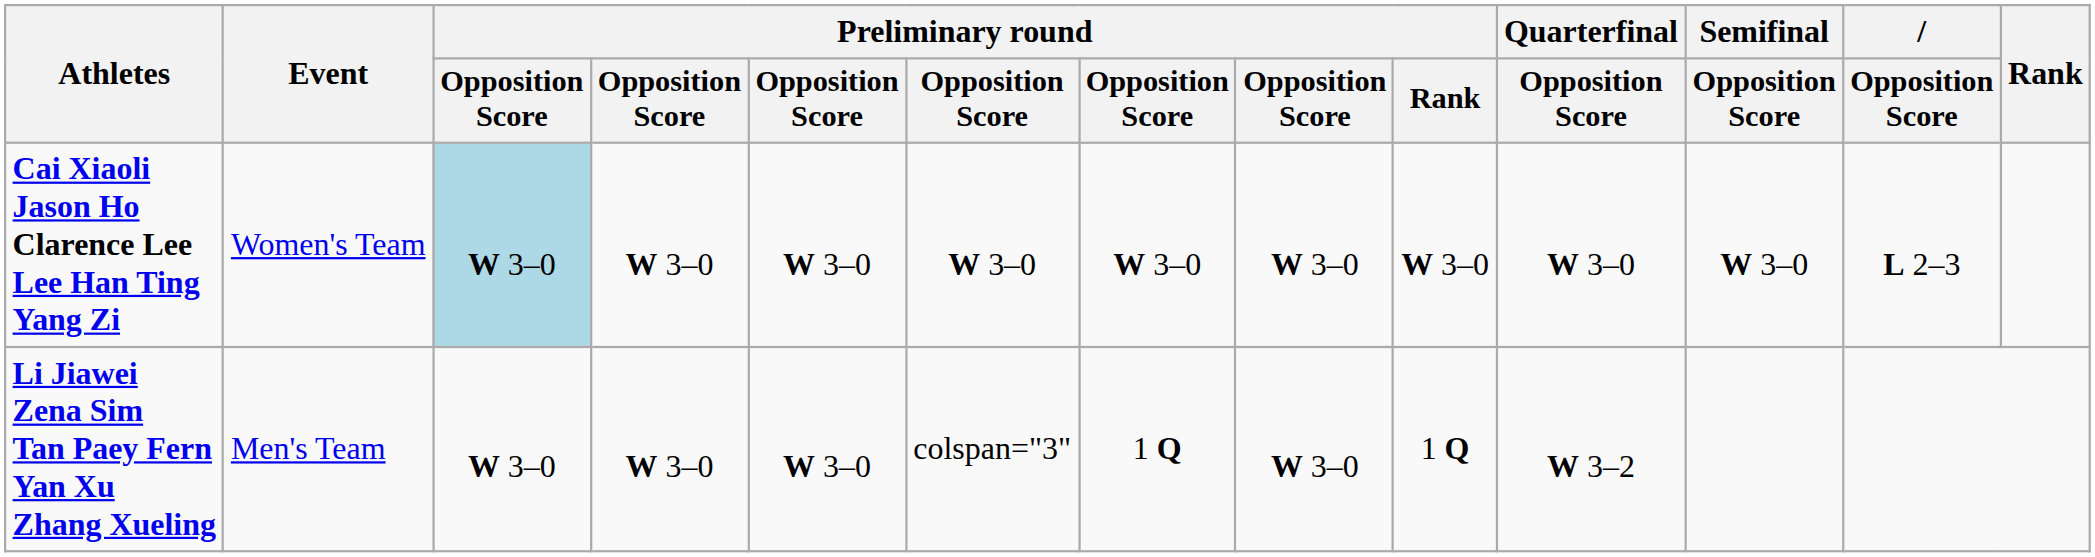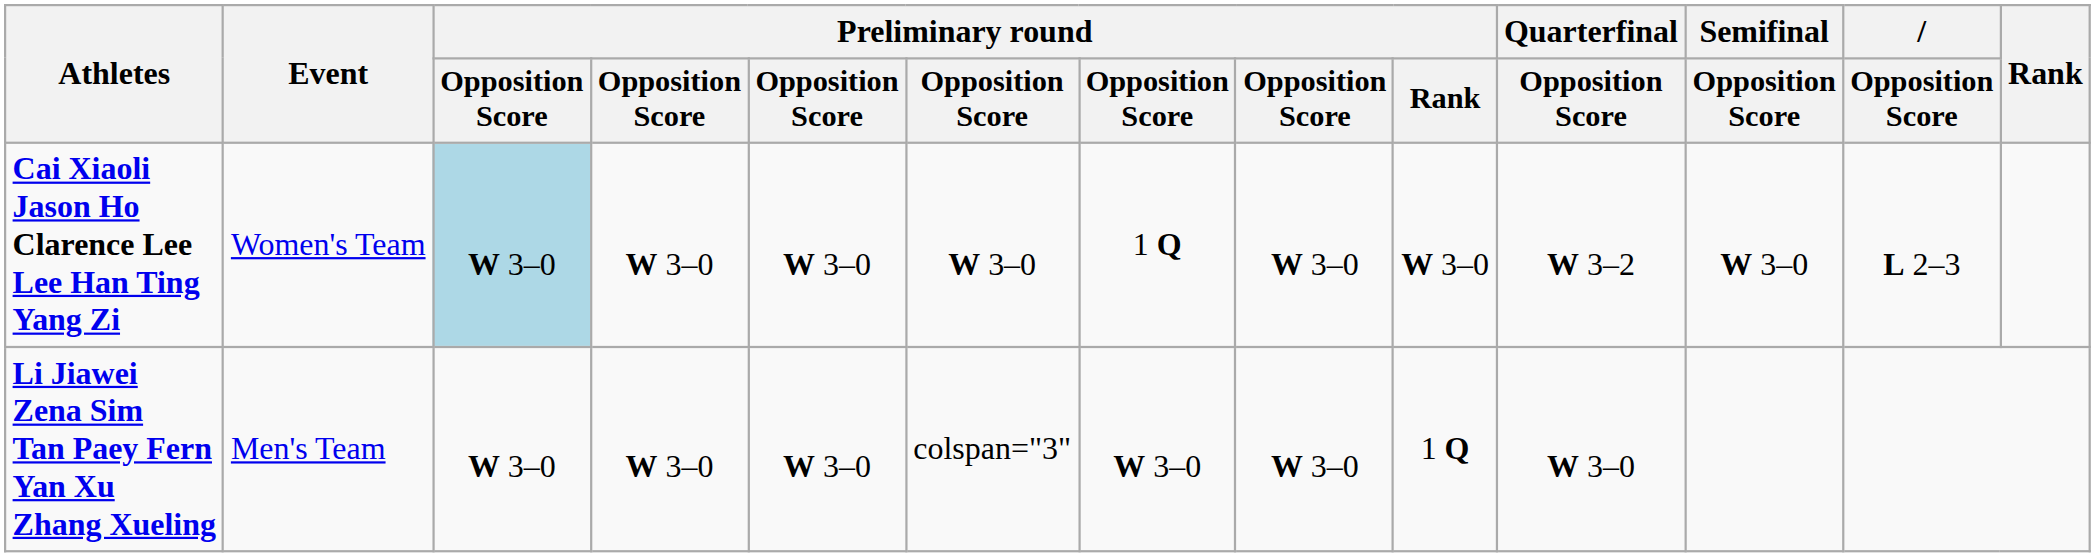(1157, 263) W 3–0 -> (1157, 244) 1 Q
(1591, 263) W 3–0 -> (1591, 263) W 3–2
(1157, 448) 1 Q -> (1157, 467) W 3–0
(1591, 467) W 3–2 -> (1591, 467) W 3–0
